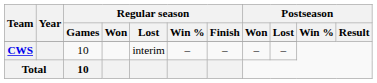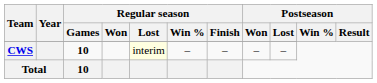(83, 51) normal -> (83, 51) bold
(149, 51) no background -> (149, 51) lightyellow background
